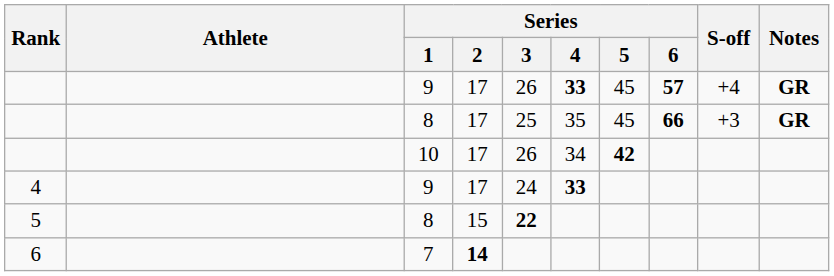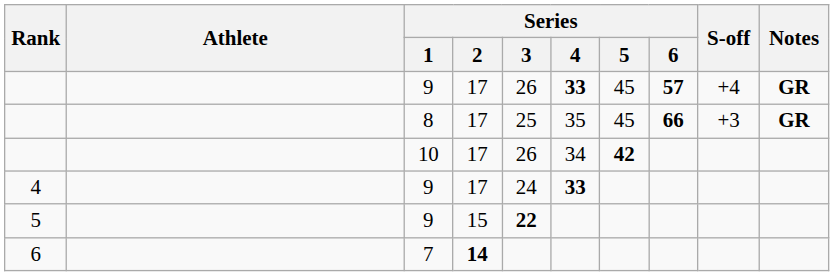(428, 220) 8 -> (428, 220) 9
